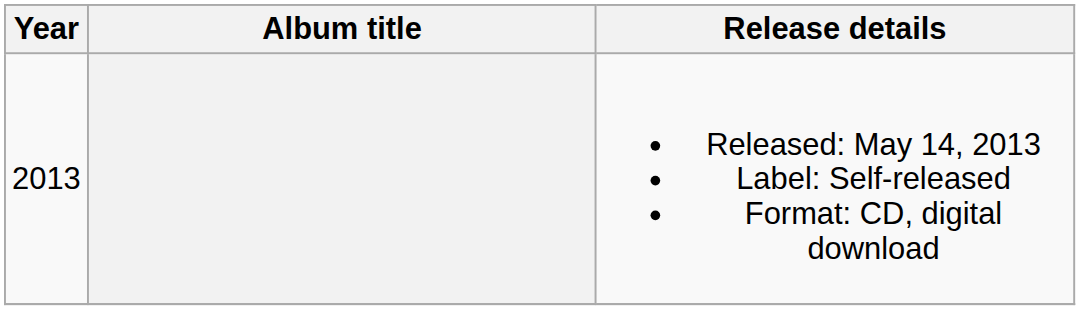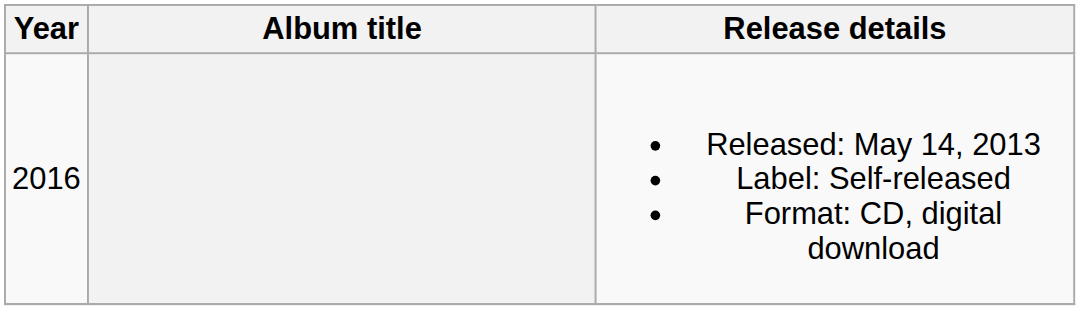(46, 178) 2013 -> (46, 178) 2016
